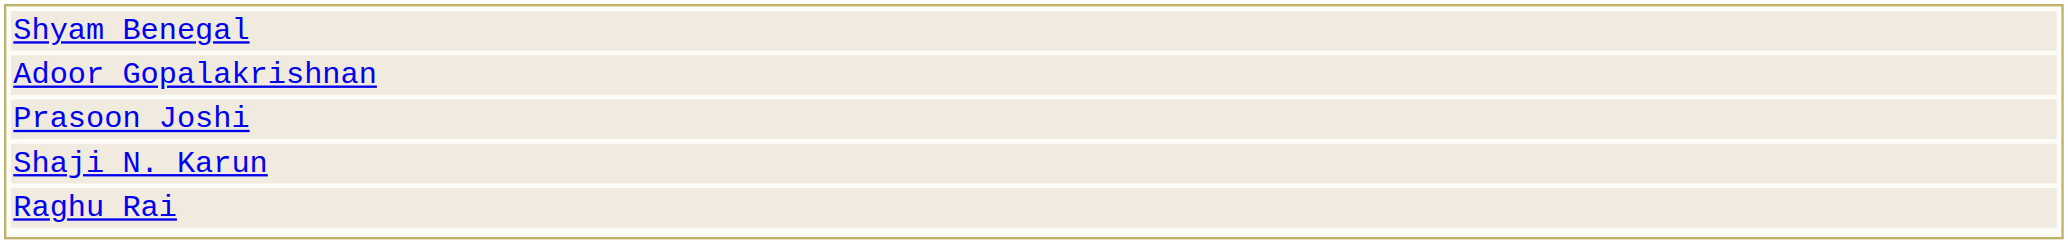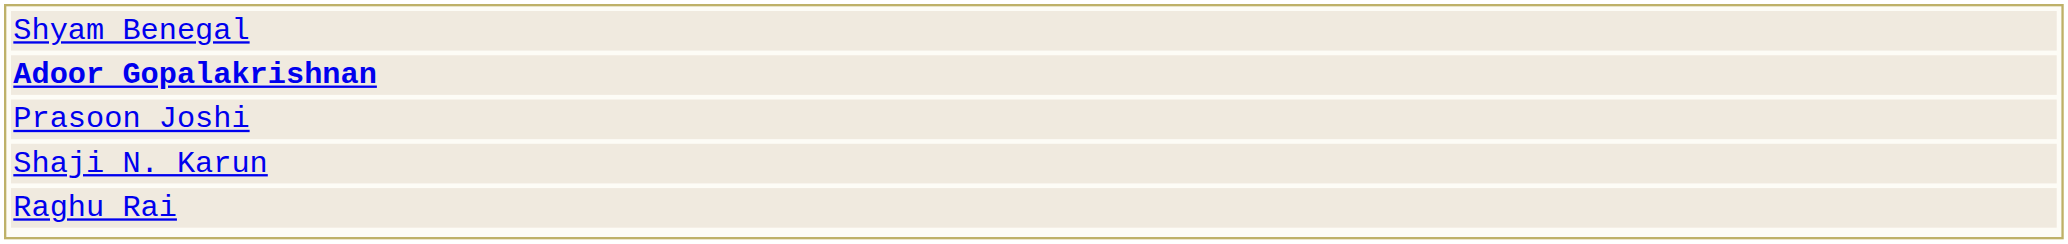(195, 75) normal -> (195, 75) bold
